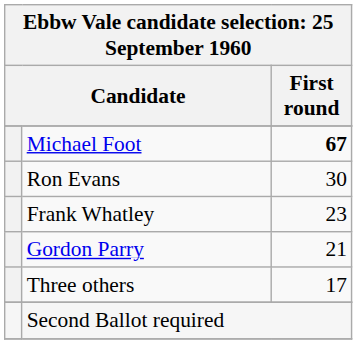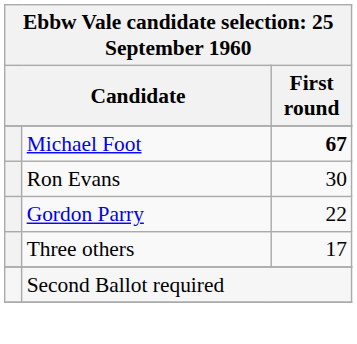- row: (90, 214)
(336, 249) 21 -> (336, 214) 22
